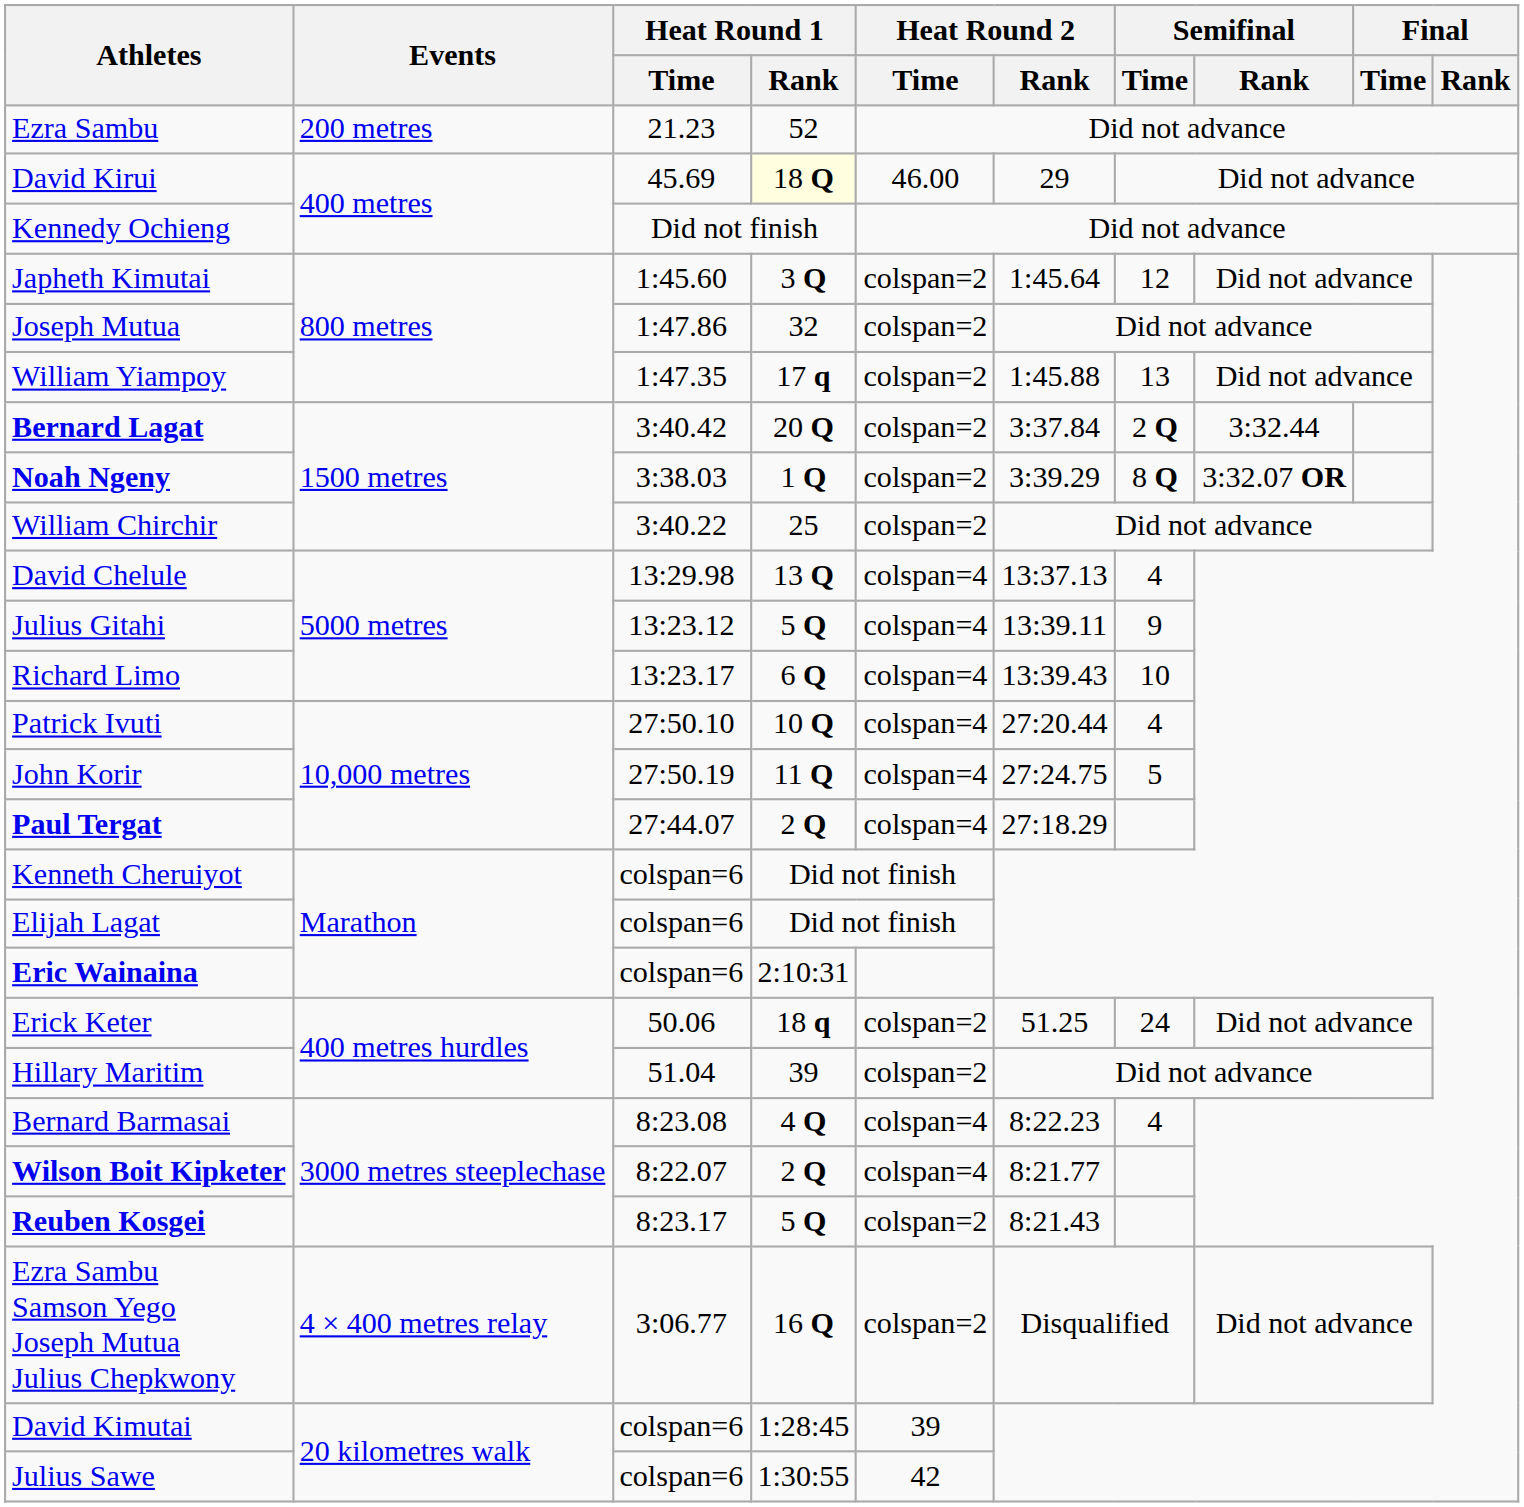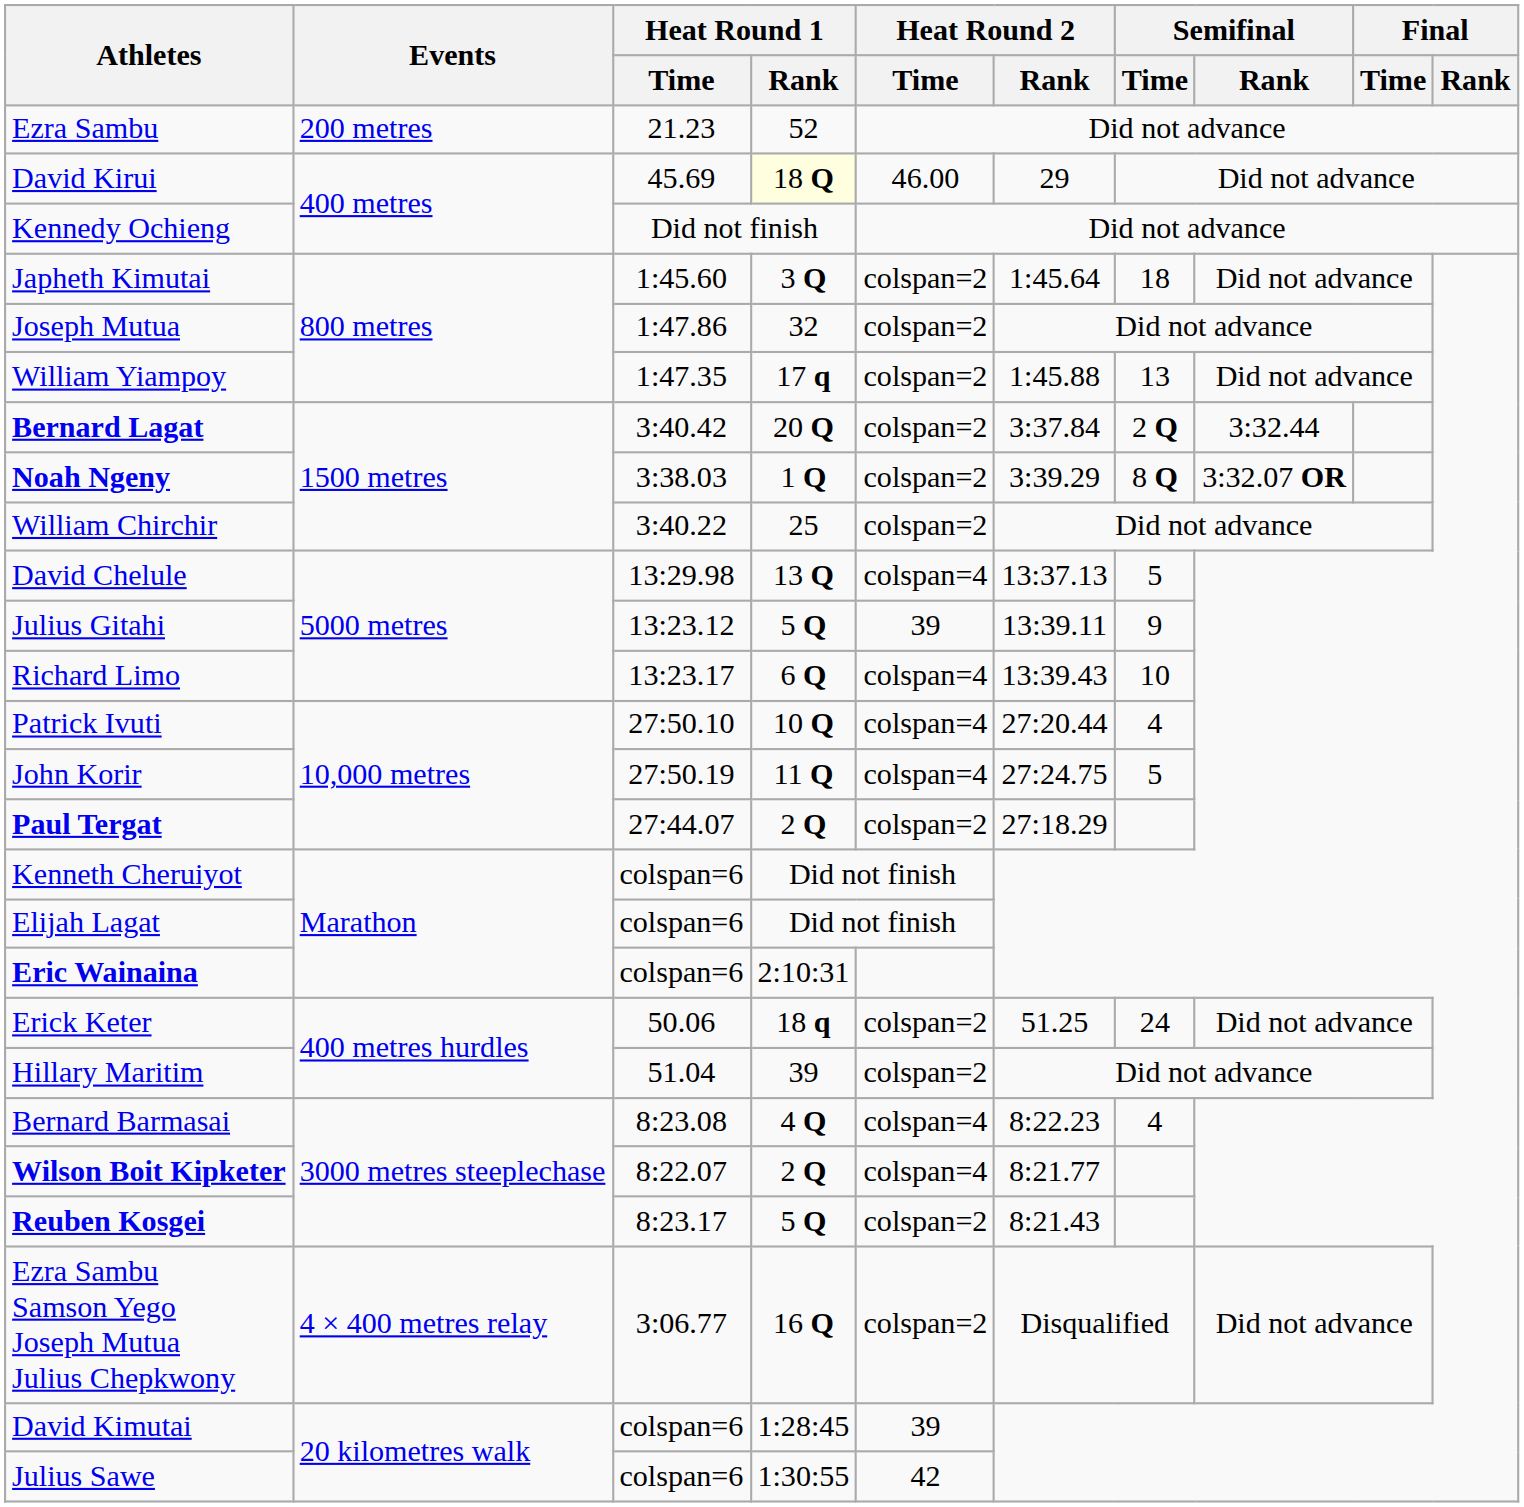(1155, 277) 12 -> (1155, 277) 18
(1155, 575) 4 -> (1155, 575) 5
(925, 625) colspan=4 -> (925, 625) 39
(925, 823) colspan=4 -> (925, 823) colspan=2
